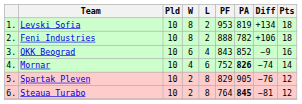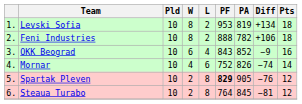(244, 65) bold -> (244, 65) normal
(225, 79) normal -> (225, 79) bold
(244, 92) bold -> (244, 92) normal
